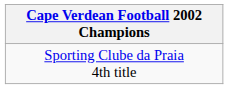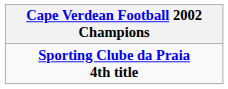(114, 63) normal -> (114, 63) bold
